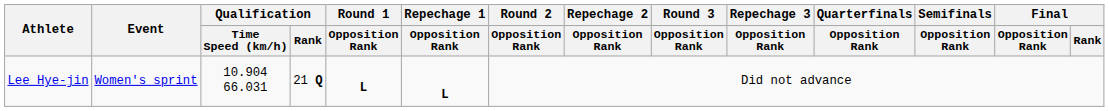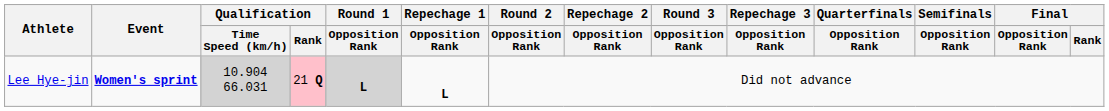(146, 81) normal -> (146, 81) bold
(245, 81) no background -> (245, 81) lightgrey background
(308, 81) no background -> (308, 81) pink background
(364, 88) no background -> (364, 88) lightgrey background
